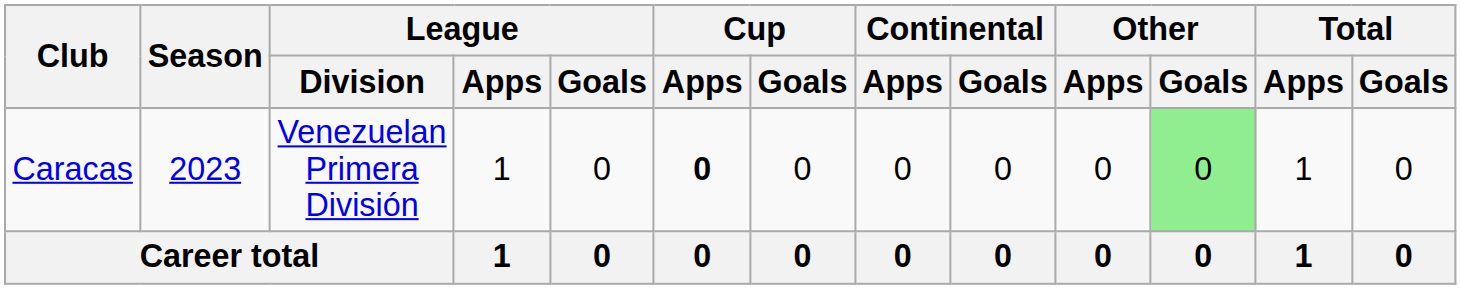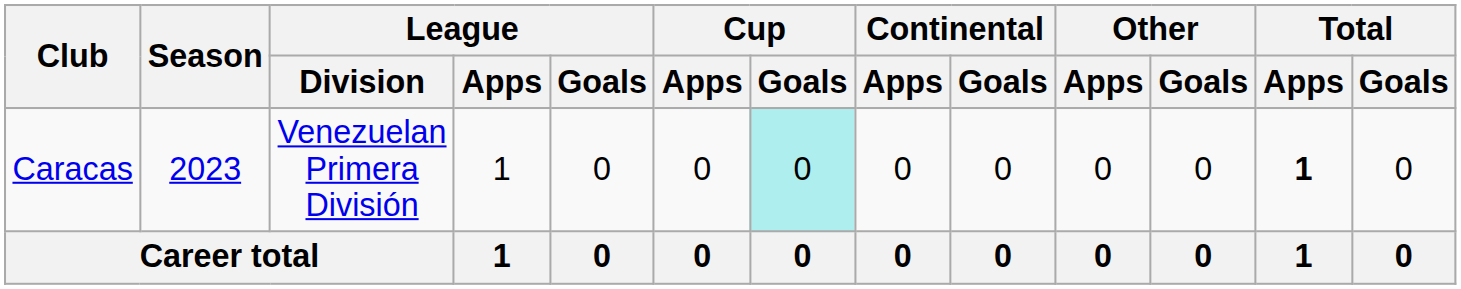(702, 169) bold -> (702, 169) normal
(802, 169) no background -> (802, 169) paleturquoise background
(1203, 169) lightgreen background -> (1203, 169) no background
(1304, 169) normal -> (1304, 169) bold
